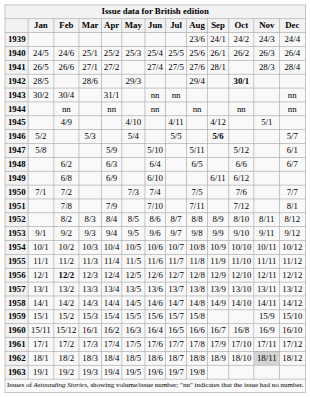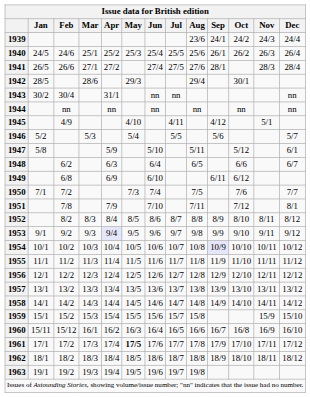(241, 81) bold -> (241, 81) normal
(218, 136) bold -> (218, 136) normal
(112, 233) no background -> (112, 233) lavender background
(218, 247) no background -> (218, 247) lavender background
(66, 275) bold -> (66, 275) normal
(133, 344) normal -> (133, 344) bold
(267, 358) lightgrey background -> (267, 358) no background
